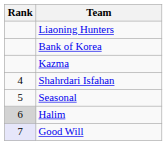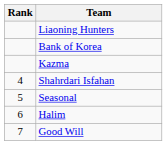(20, 115) lightgrey background -> (20, 115) no background
(20, 132) lavender background -> (20, 132) no background
